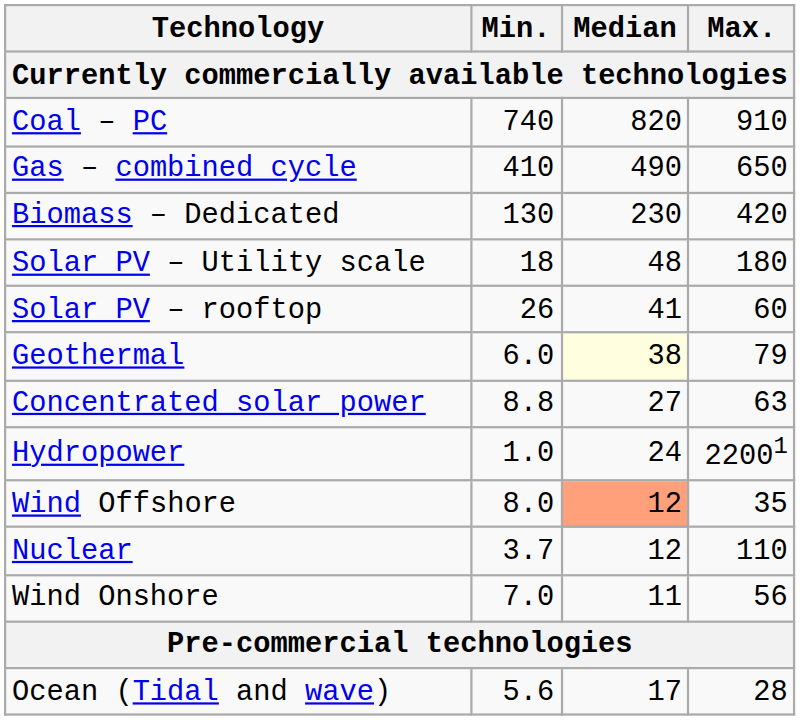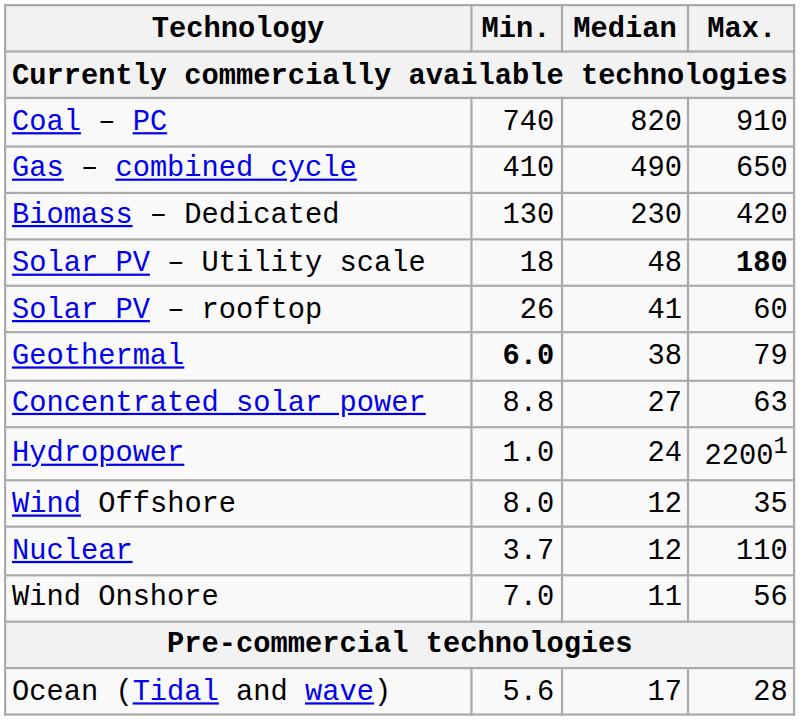(762, 263) normal -> (762, 263) bold
(528, 356) normal -> (528, 356) bold
(665, 356) lightyellow background -> (665, 356) no background
(665, 504) lightsalmon background -> (665, 504) no background
